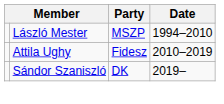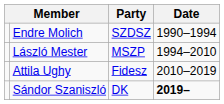+ row: (48, 33)
(169, 71) normal -> (173, 90) bold
